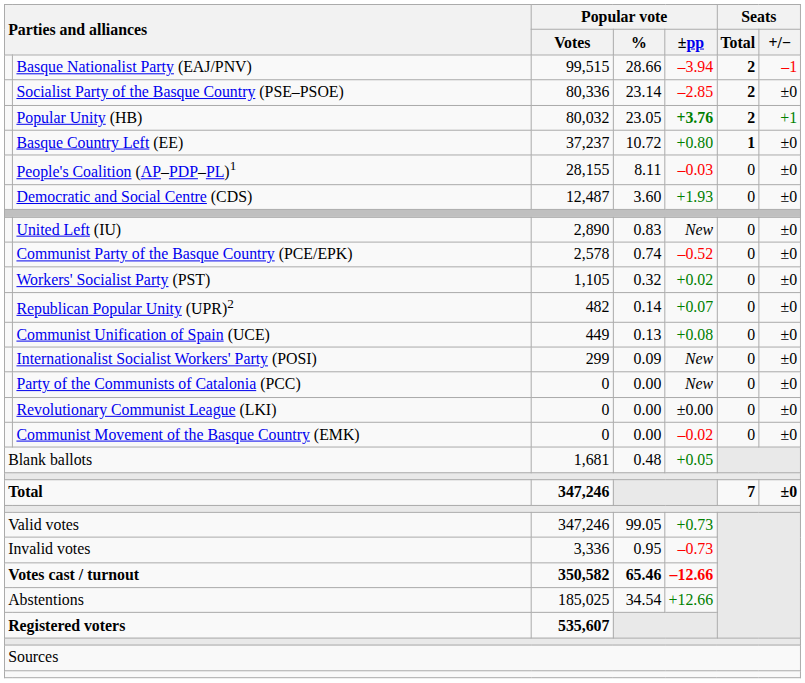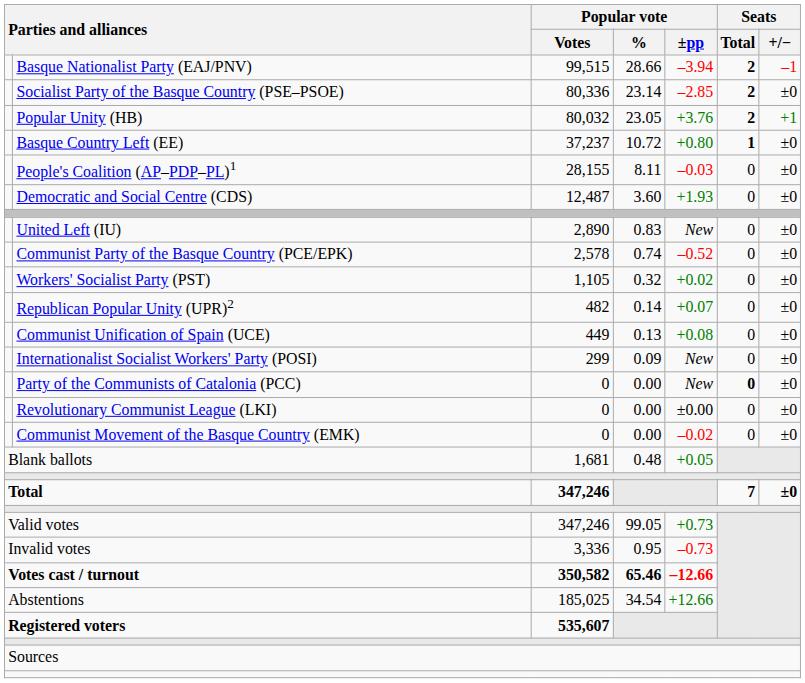(695, 117) bold -> (695, 117) normal
(751, 384) normal -> (751, 384) bold
